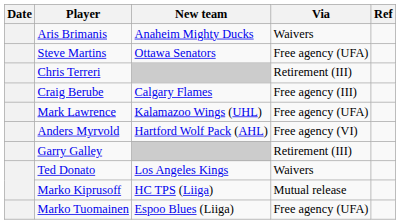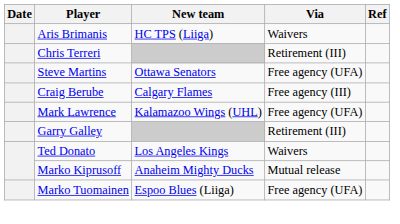(194, 33) Anaheim Mighty Ducks -> (174, 33) HC TPS (Liiga)
rows swapped: (69, 72) <-> (72, 53)
- row: (78, 131)
(174, 190) HC TPS (Liiga) -> (194, 170) Anaheim Mighty Ducks
